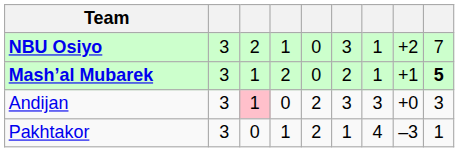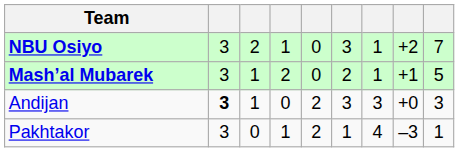(439, 75) bold -> (439, 75) normal
(224, 103) normal -> (224, 103) bold
(255, 103) pink background -> (255, 103) no background
